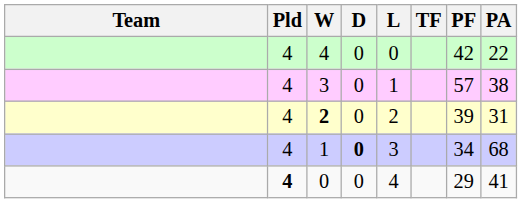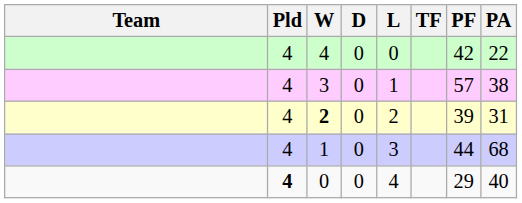(359, 149) bold -> (359, 149) normal
(464, 149) 34 -> (464, 149) 44
(499, 181) 41 -> (499, 181) 40
